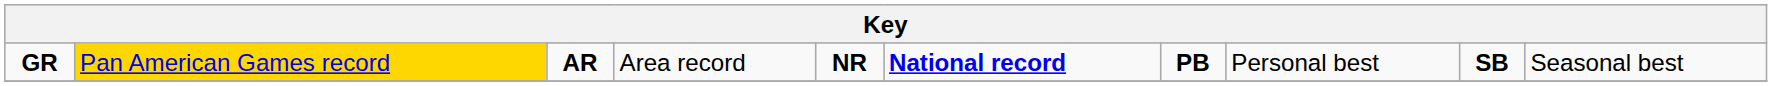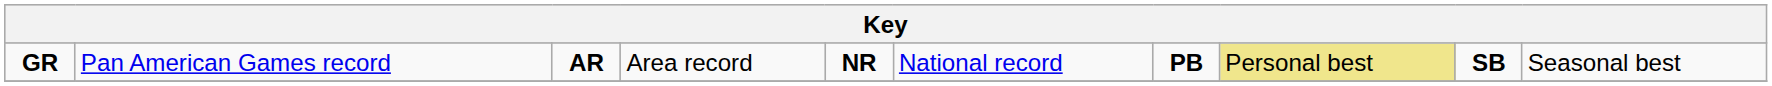(235, 62) gold background -> (236, 62) no background
(978, 62) bold -> (981, 62) normal
(1305, 62) no background -> (1299, 62) khaki background
